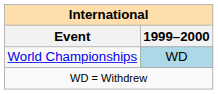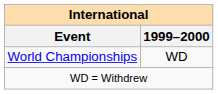(176, 57) lightblue background -> (176, 57) no background
